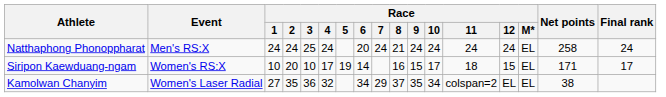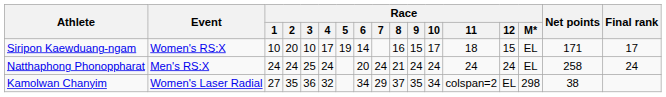rows swapped: (76, 48) <-> (72, 66)
(528, 84) EL -> (531, 84) 298
